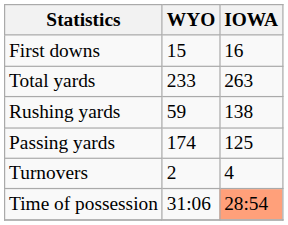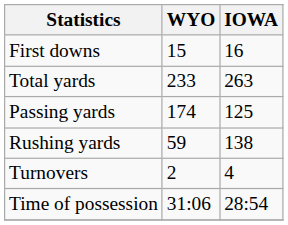rows swapped: (65, 111) <-> (62, 142)
(246, 204) lightsalmon background -> (246, 204) no background
